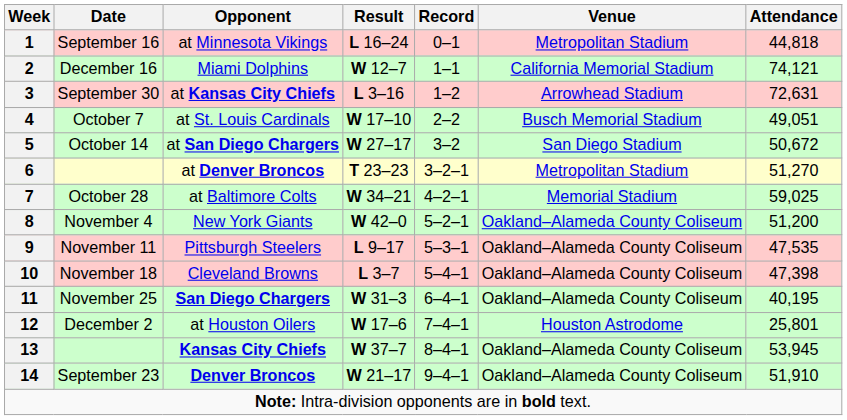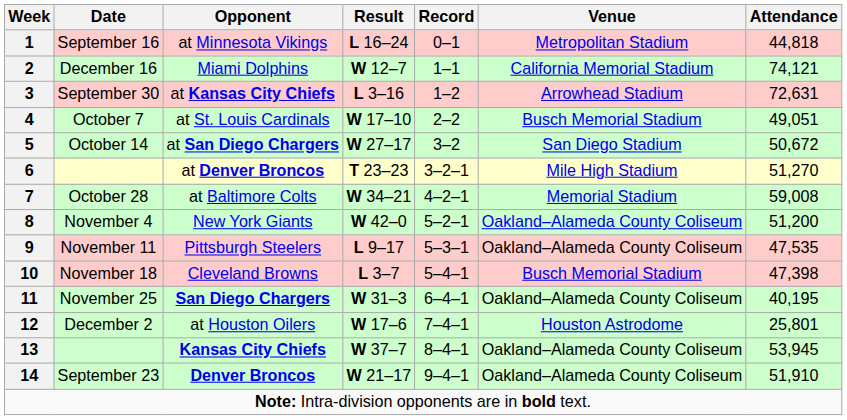(612, 171) Metropolitan Stadium -> (612, 171) Mile High Stadium
(794, 196) 59,025 -> (794, 196) 59,008
(612, 273) Oakland–Alameda County Coliseum -> (612, 273) Busch Memorial Stadium
